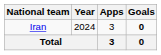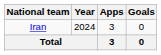(141, 27) bold -> (141, 27) normal
